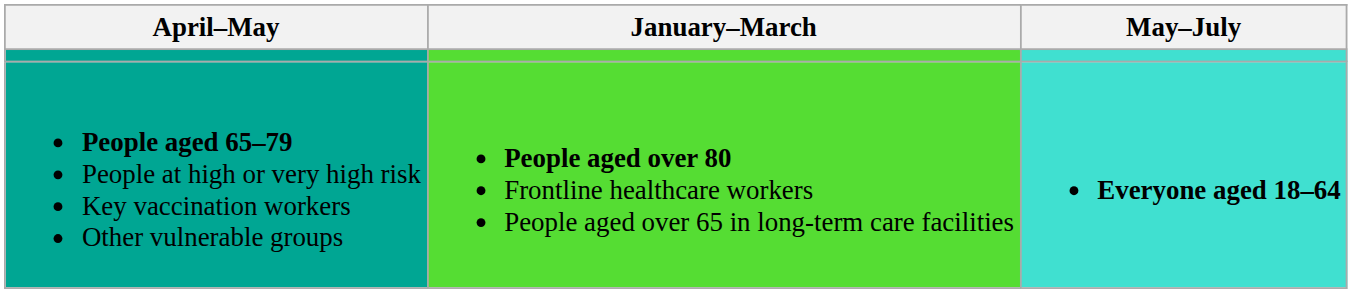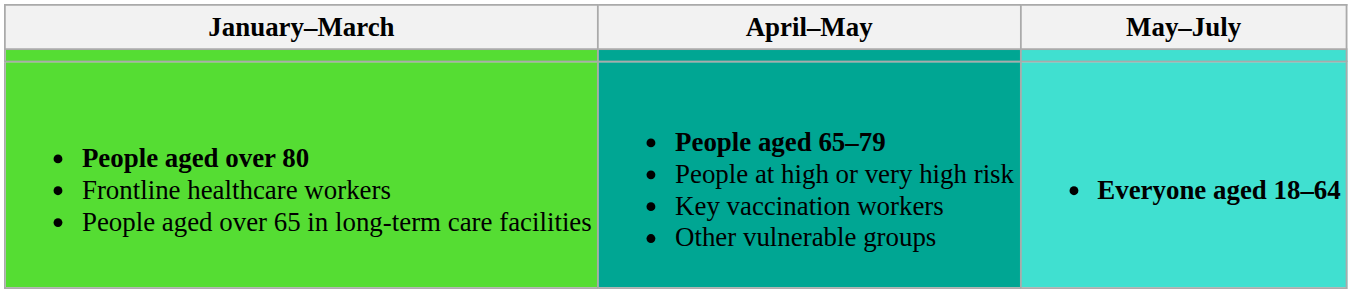columns swapped: (724, 26) <-> (216, 26)
